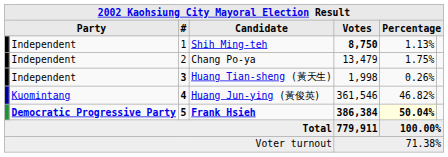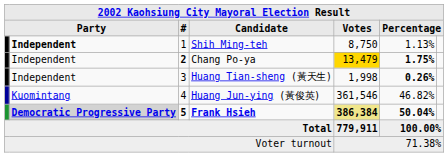(44, 44) normal -> (44, 44) bold
(363, 44) bold -> (363, 44) normal
(184, 60) normal -> (184, 60) bold
(360, 60) no background -> (360, 60) gold background
(420, 60) normal -> (420, 60) bold
(184, 77) bold -> (184, 77) normal
(420, 77) normal -> (420, 77) bold
(184, 95) bold -> (184, 95) normal
(94, 112) no background -> (94, 112) lightgrey background
(357, 112) no background -> (357, 112) khaki background
(417, 112) lightyellow background -> (417, 112) no background
